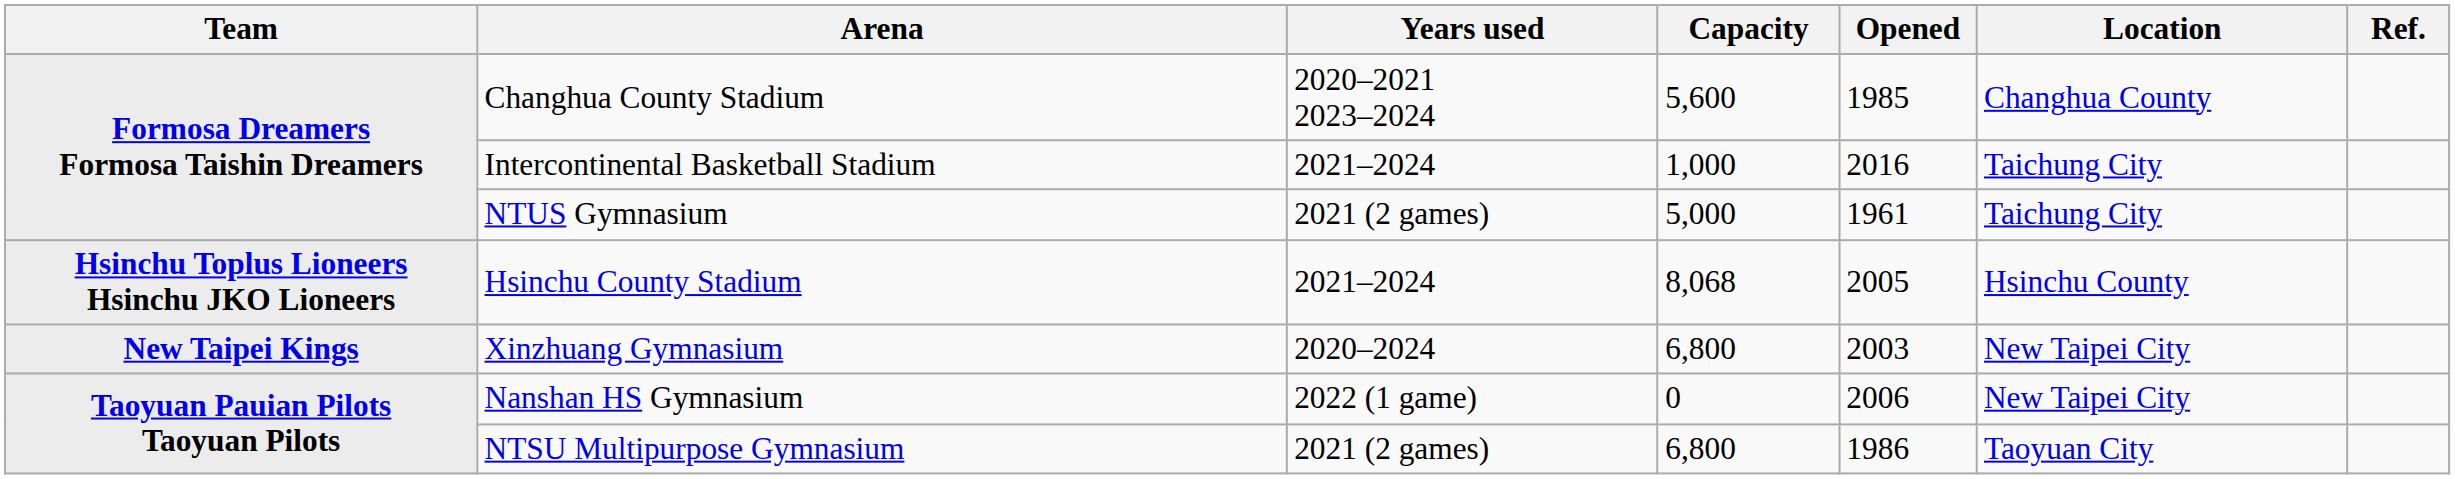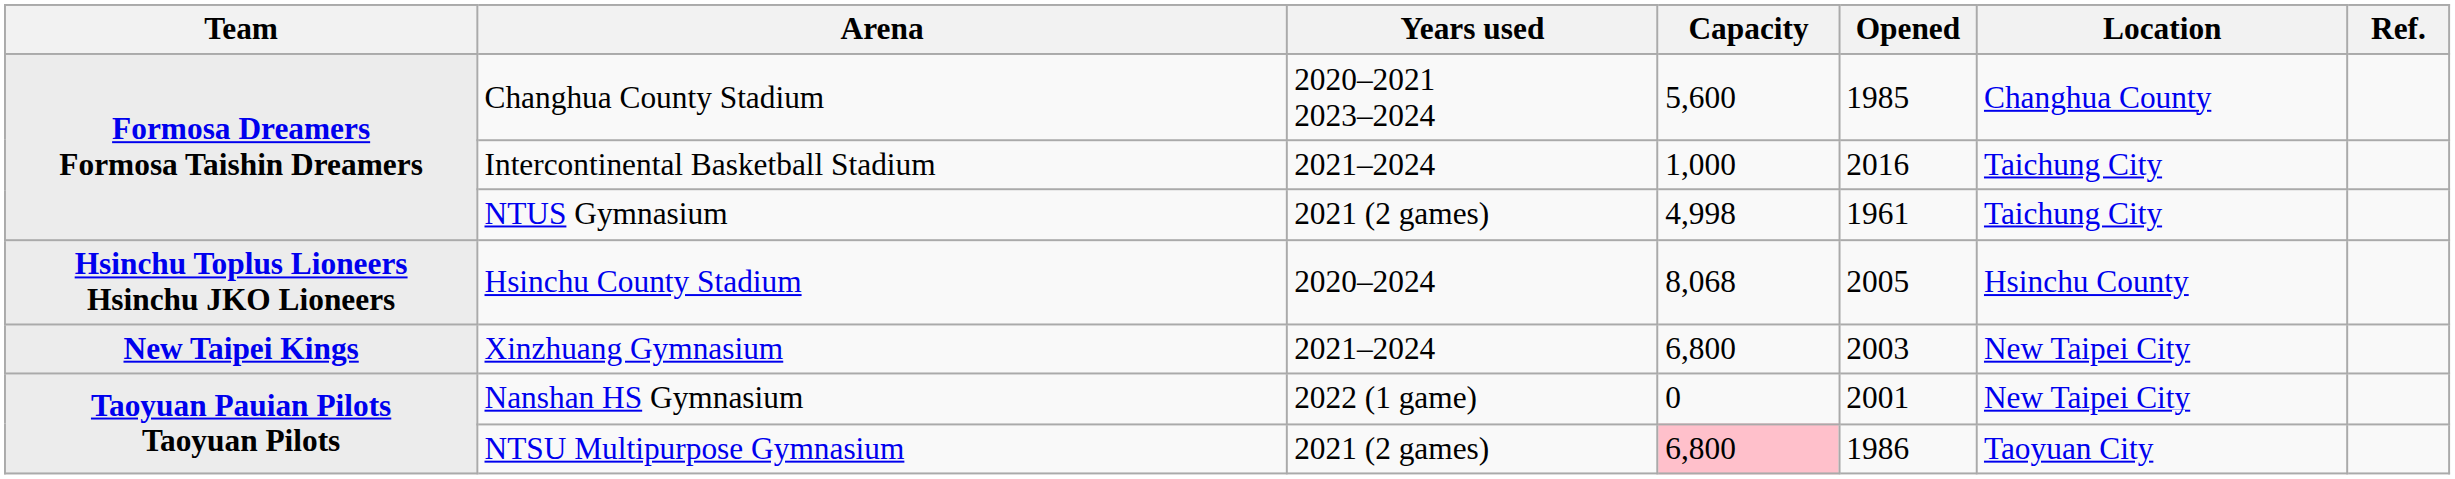(1701, 213) 5,000 -> (1701, 213) 4,998
(1365, 281) 2021–2024 -> (1365, 281) 2020–2024
(1365, 348) 2020–2024 -> (1365, 348) 2021–2024
(1878, 398) 2006 -> (1878, 398) 2001
(1701, 448) no background -> (1701, 448) pink background
